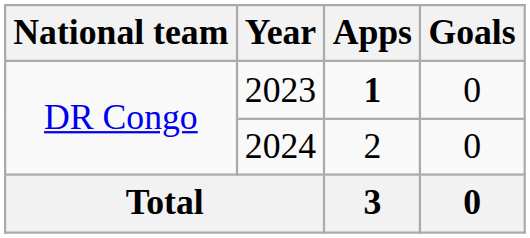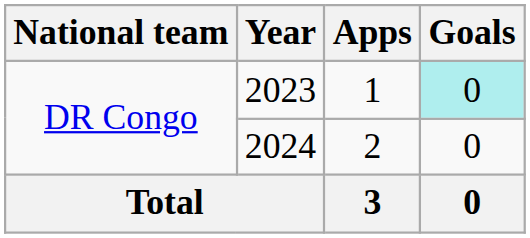(372, 89) bold -> (372, 89) normal
(472, 89) no background -> (472, 89) paleturquoise background
